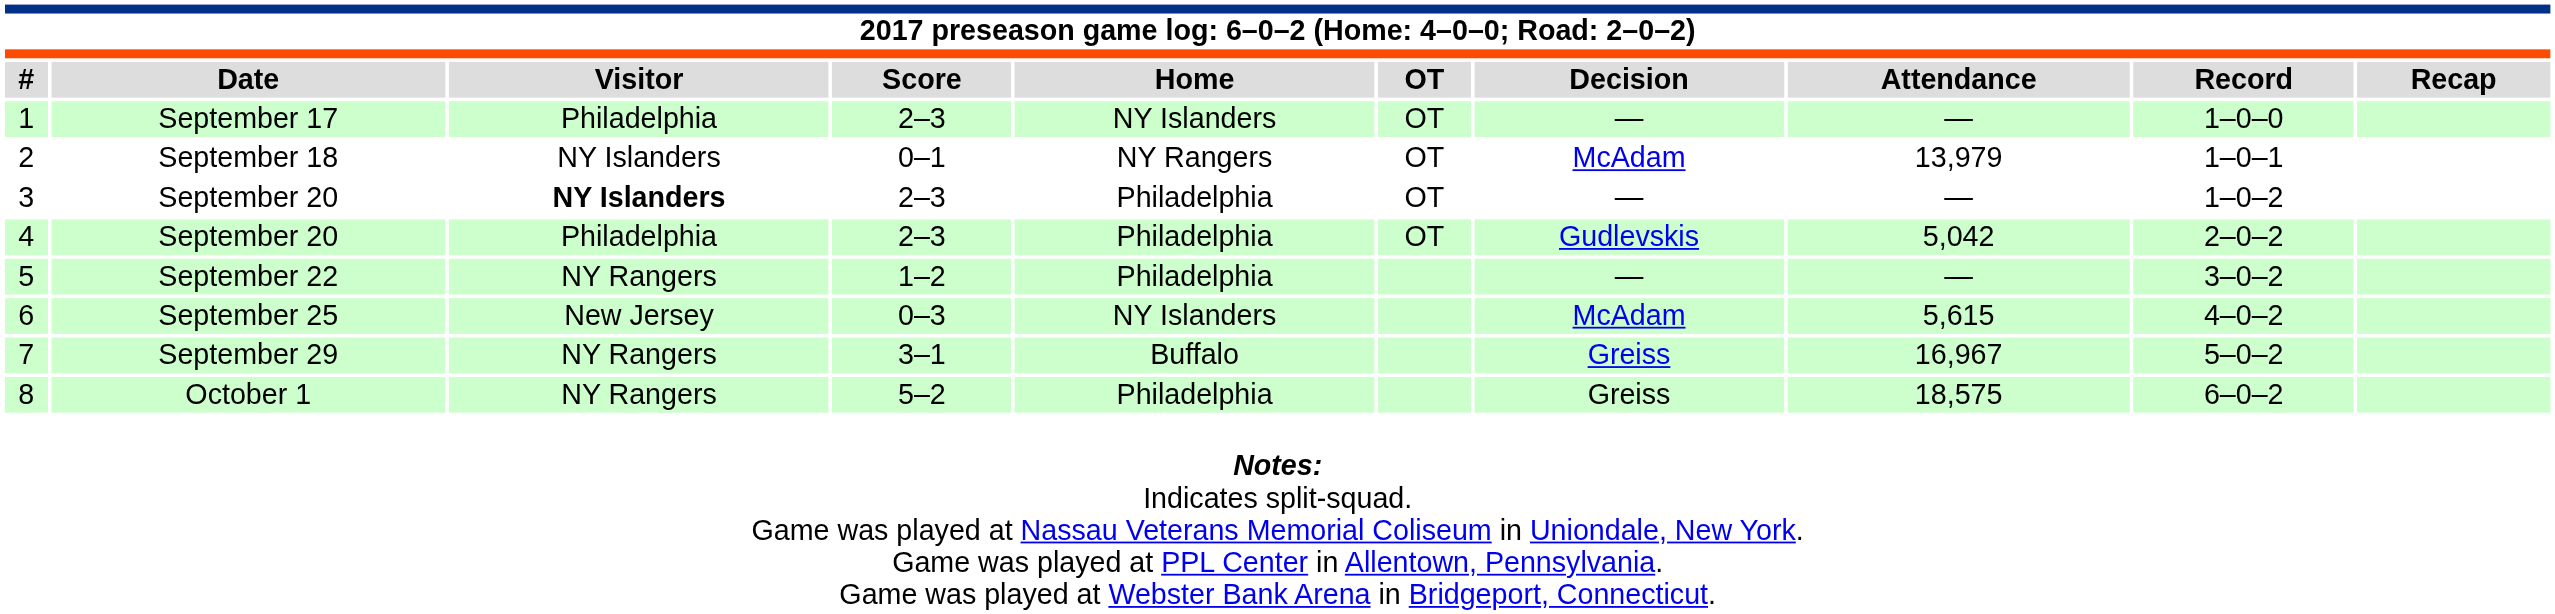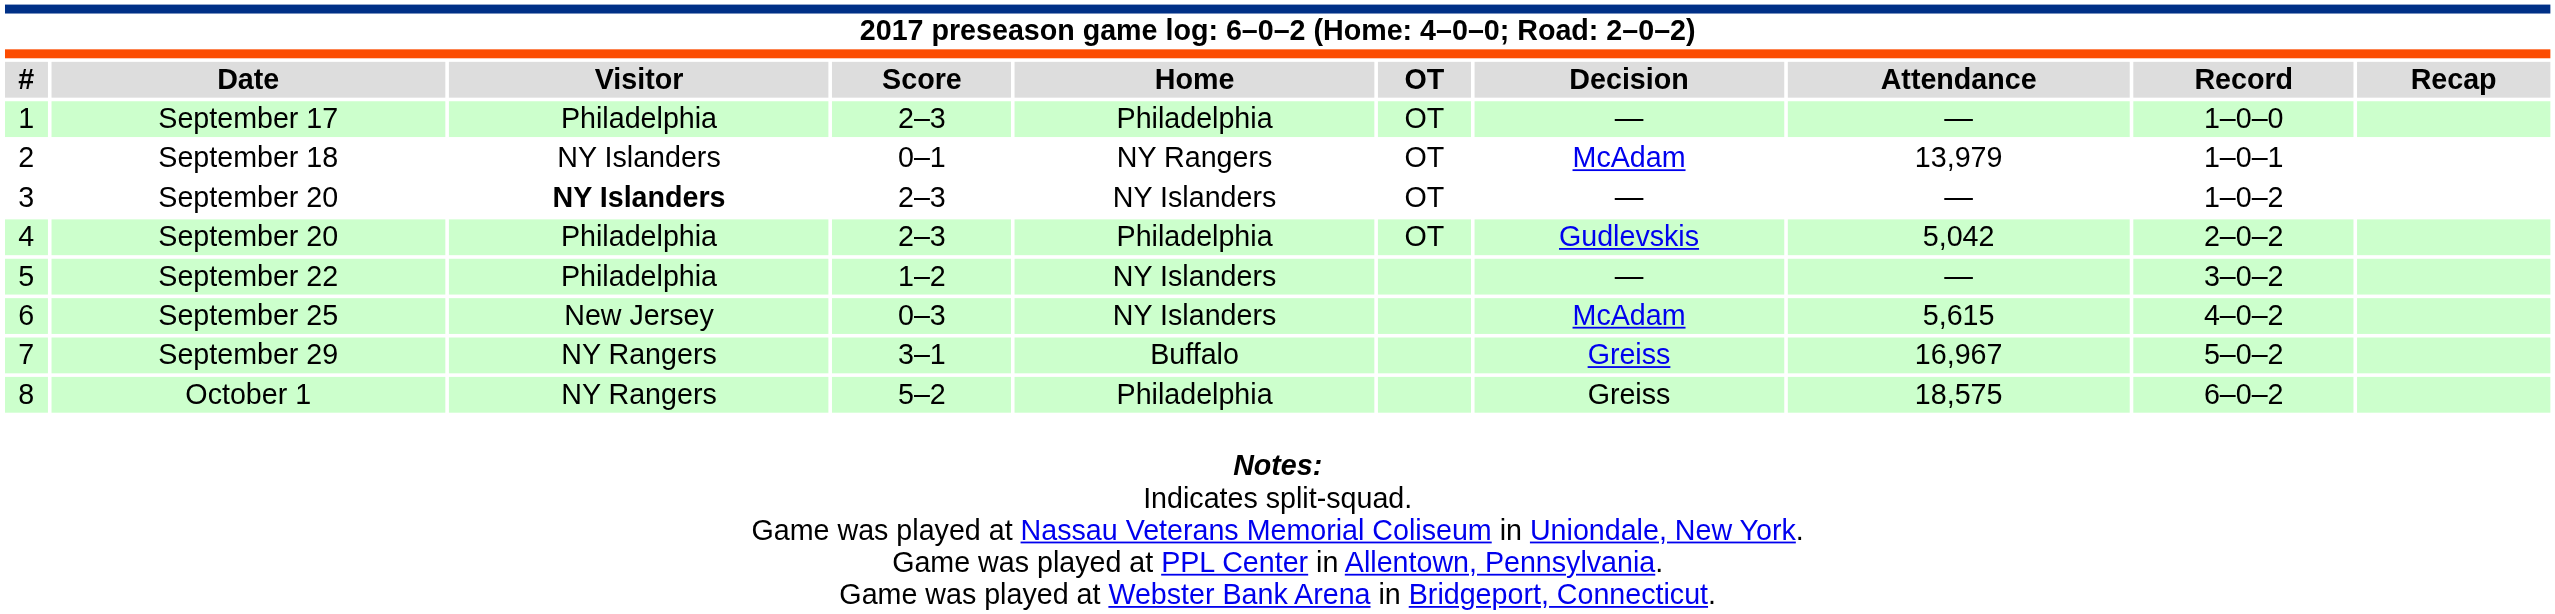(1195, 118) NY Islanders -> (1195, 118) Philadelphia
(1195, 197) Philadelphia -> (1195, 197) NY Islanders
(639, 276) NY Rangers -> (639, 276) Philadelphia
(1195, 276) Philadelphia -> (1195, 276) NY Islanders
